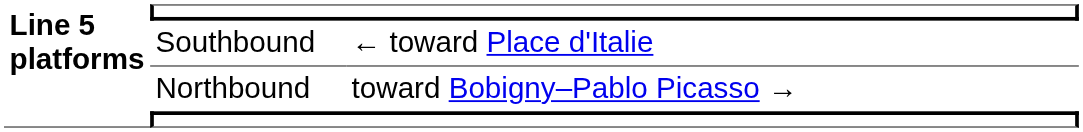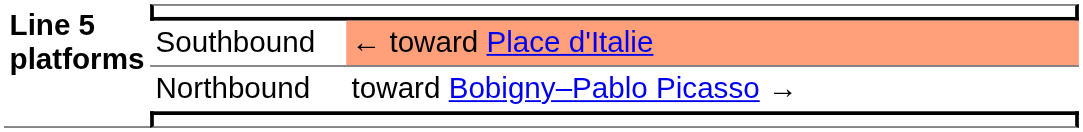(503, 42) no background -> (503, 42) lightsalmon background
